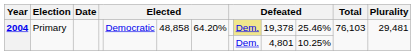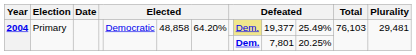(278, 27) 19,378 -> (279, 27) 19,377
(314, 27) 25.46% -> (315, 27) 25.49%
(247, 43) normal -> (248, 43) bold
(281, 43) 4,801 -> (282, 43) 7,801
(314, 43) 10.25% -> (315, 43) 20.25%
